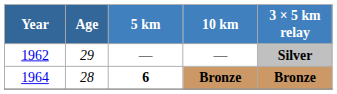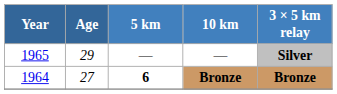(35, 55) 1962 -> (35, 55) 1965
(87, 78) 28 -> (87, 78) 27
